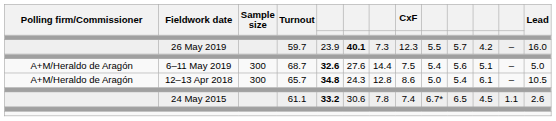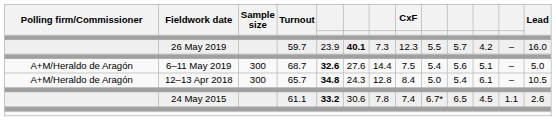(408, 80) 8.6 -> (408, 80) 8.4
